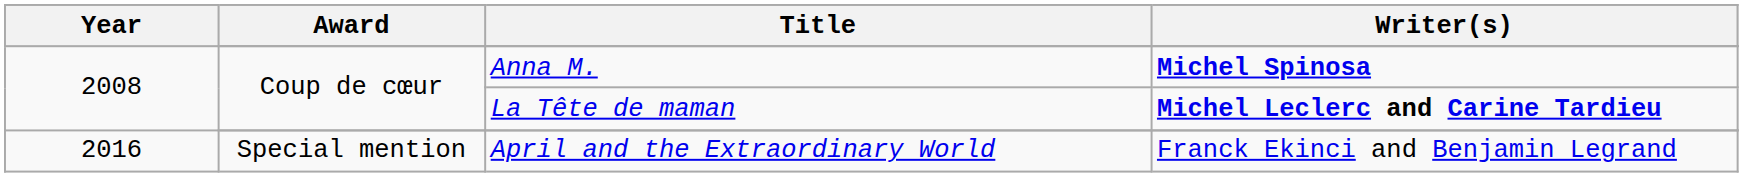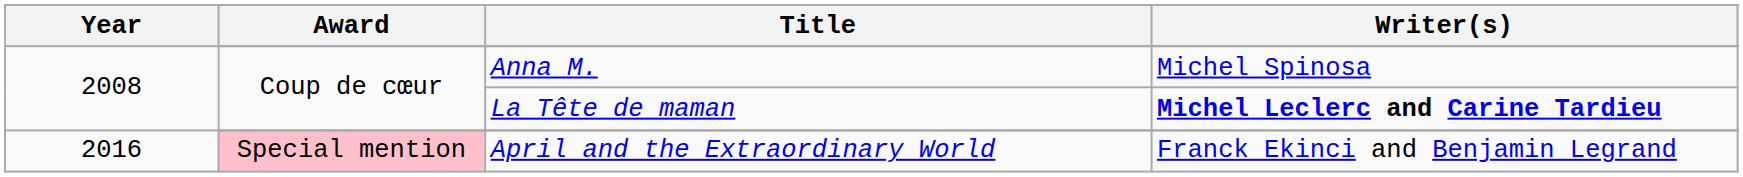(1264, 67) bold -> (1264, 67) normal
(351, 150) no background -> (351, 150) pink background
